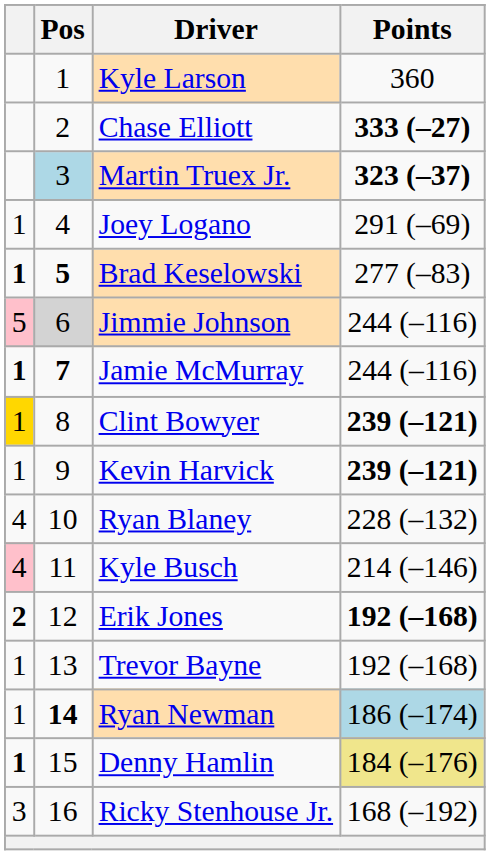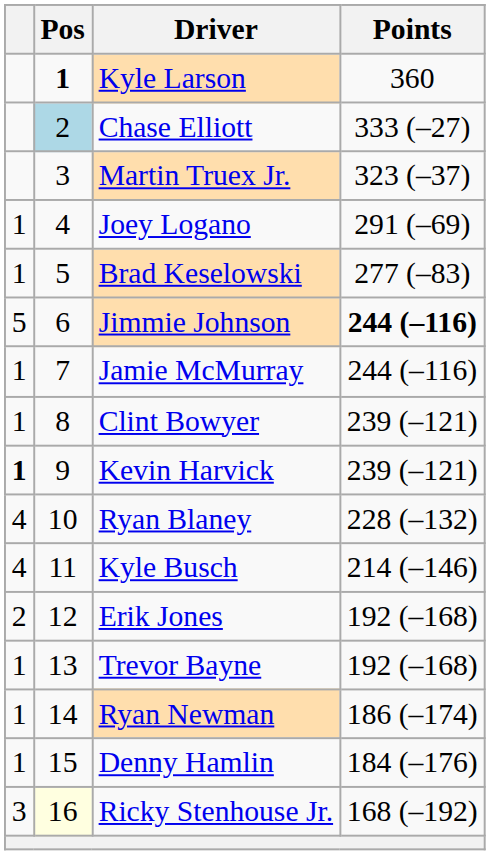(63, 77) normal -> (63, 77) bold
(63, 126) no background -> (63, 126) lightblue background
(412, 126) bold -> (412, 126) normal
(63, 175) lightblue background -> (63, 175) no background
(412, 175) bold -> (412, 175) normal
(19, 273) bold -> (19, 273) normal
(63, 273) bold -> (63, 273) normal
(19, 322) pink background -> (19, 322) no background
(63, 322) lightgrey background -> (63, 322) no background
(412, 322) normal -> (412, 322) bold
(19, 371) bold -> (19, 371) normal
(63, 371) bold -> (63, 371) normal
(19, 420) gold background -> (19, 420) no background
(412, 420) bold -> (412, 420) normal
(19, 468) normal -> (19, 468) bold
(412, 468) bold -> (412, 468) normal
(19, 566) pink background -> (19, 566) no background
(19, 615) bold -> (19, 615) normal
(412, 615) bold -> (412, 615) normal
(63, 713) bold -> (63, 713) normal
(412, 713) lightblue background -> (412, 713) no background
(19, 762) bold -> (19, 762) normal
(412, 762) khaki background -> (412, 762) no background
(63, 811) no background -> (63, 811) lightyellow background
